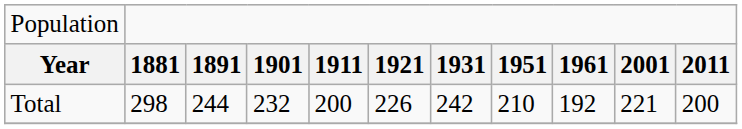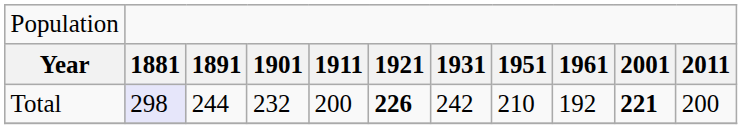(149, 103) no background -> (149, 103) lavender background
(393, 103) normal -> (393, 103) bold
(639, 103) normal -> (639, 103) bold
